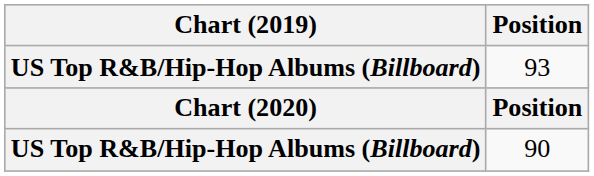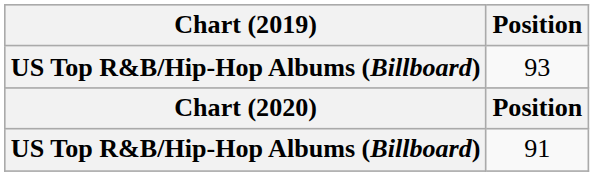(537, 149) 90 -> (537, 149) 91
